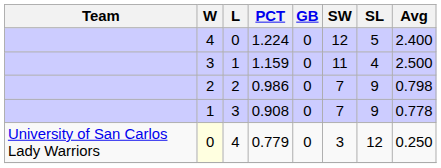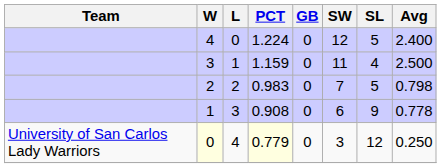(270, 87) 0.986 -> (270, 87) 0.983
(375, 87) 9 -> (375, 87) 5
(340, 110) 7 -> (340, 110) 6
(270, 142) no background -> (270, 142) lightyellow background
